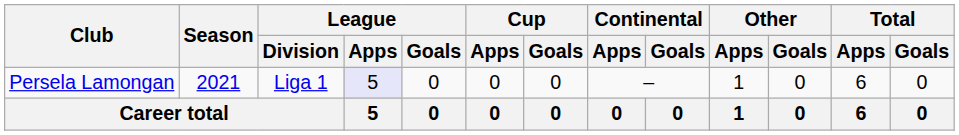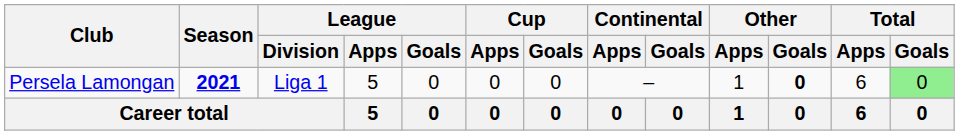(218, 82) normal -> (218, 82) bold
(373, 82) lavender background -> (373, 82) no background
(800, 82) normal -> (800, 82) bold
(922, 82) no background -> (922, 82) lightgreen background
